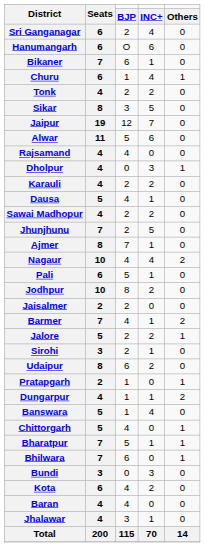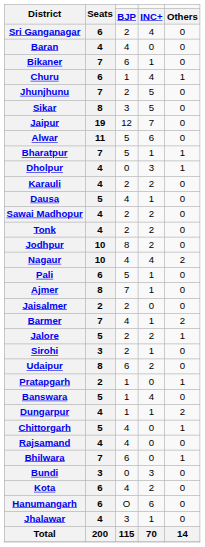rows swapped: (45, 46) <-> (45, 503)
rows swapped: (45, 229) <-> (45, 92)
rows swapped: (45, 442) <-> (45, 153)
rows swapped: (45, 244) <-> (45, 290)
rows swapped: (45, 397) <-> (45, 412)
